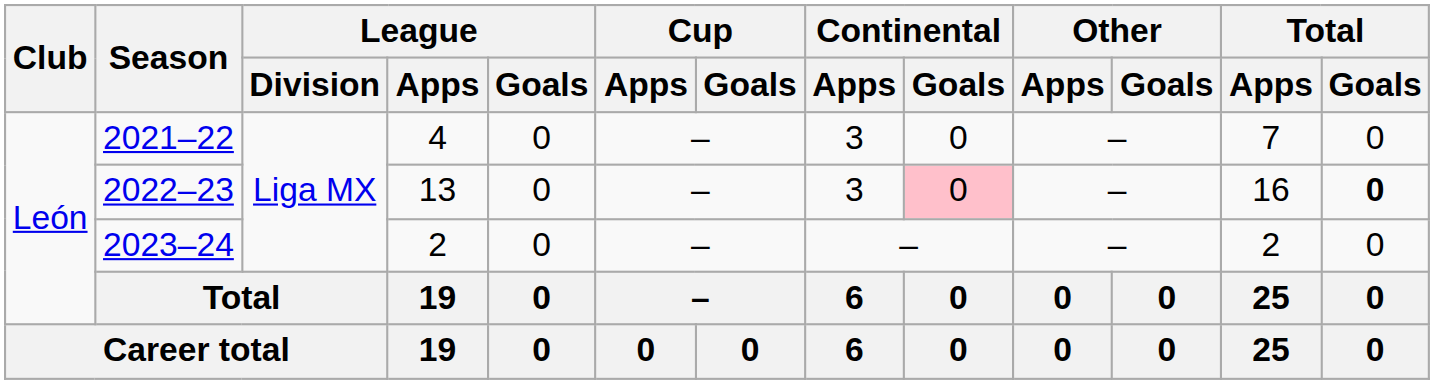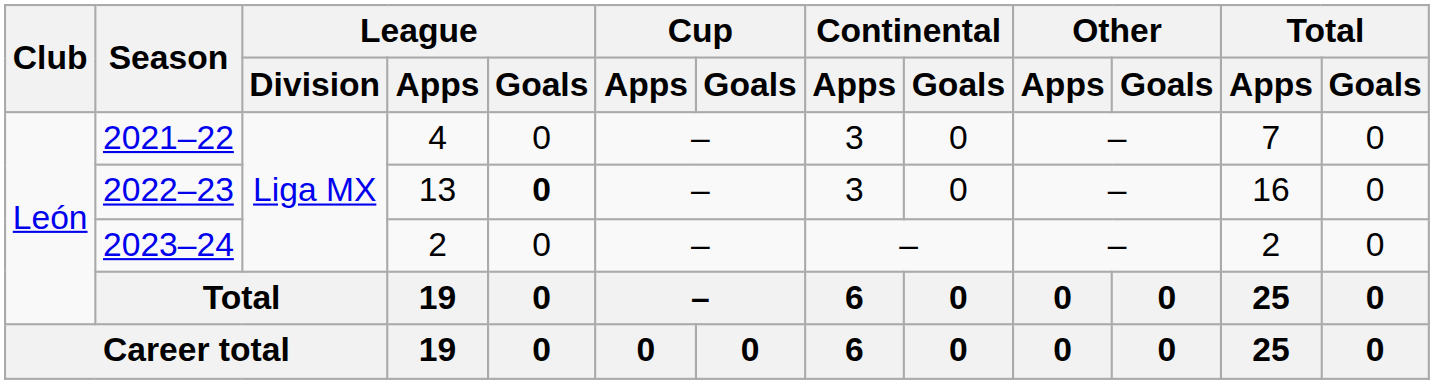(542, 191) normal -> (542, 191) bold
(958, 191) pink background -> (958, 191) no background
(1375, 191) bold -> (1375, 191) normal
